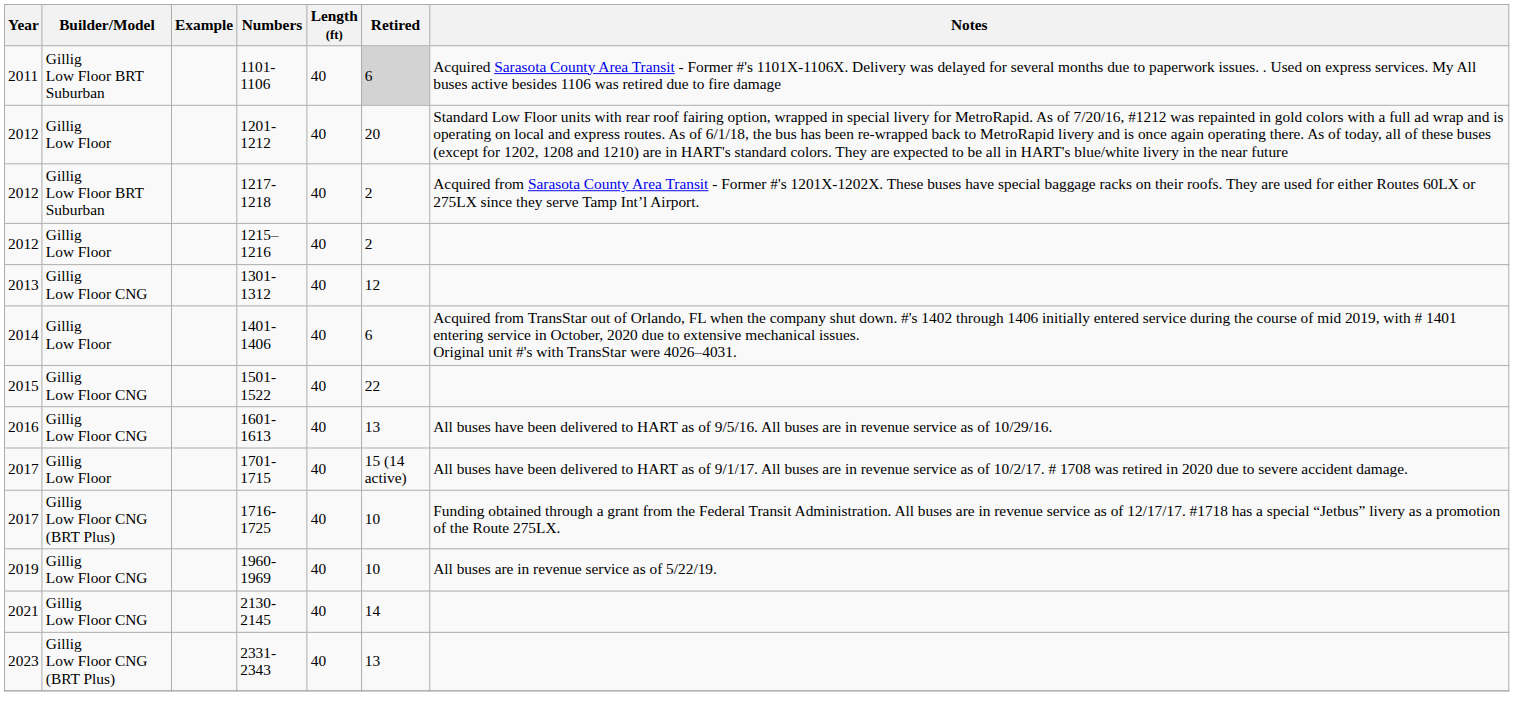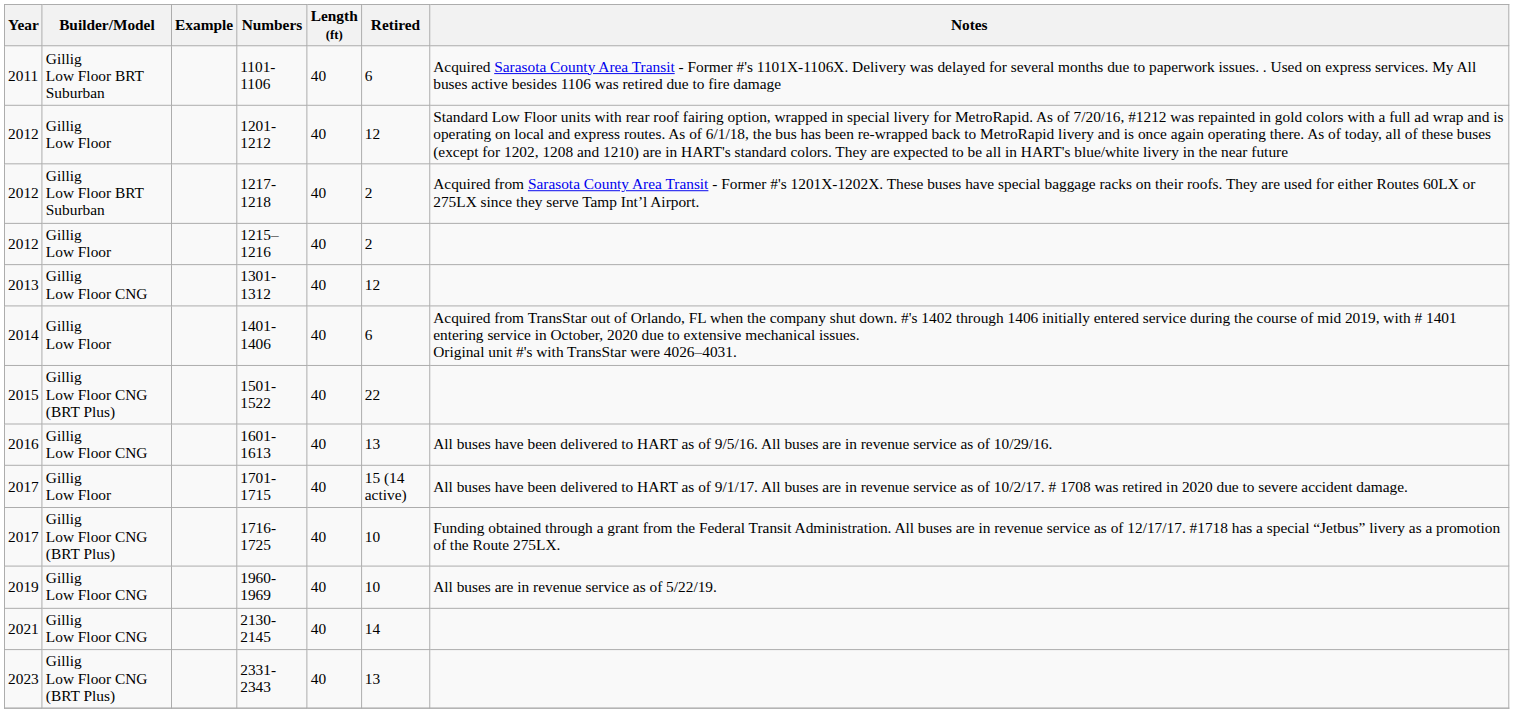(369, 75) lightgrey background -> (369, 75) no background
(372, 134) 20 -> (372, 134) 12
(97, 385) Gillig Low Floor CNG -> (97, 394) Gillig Low Floor CNG (BRT Plus)
